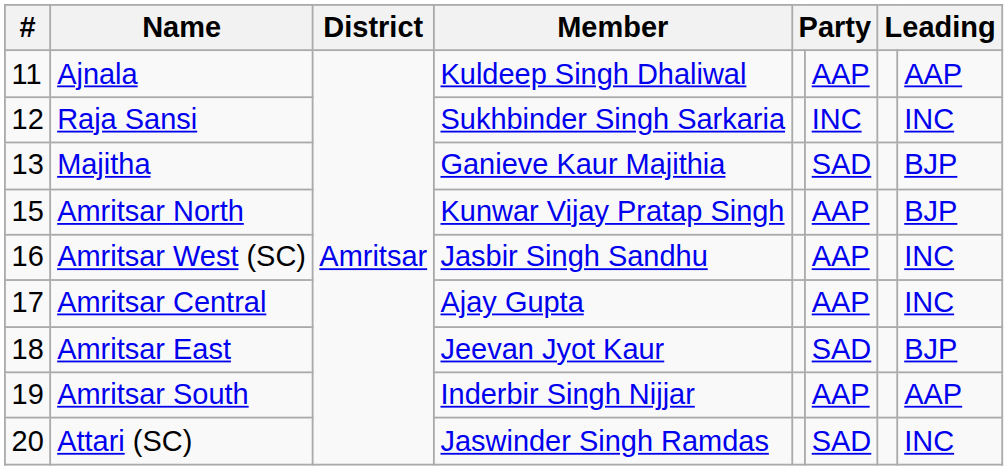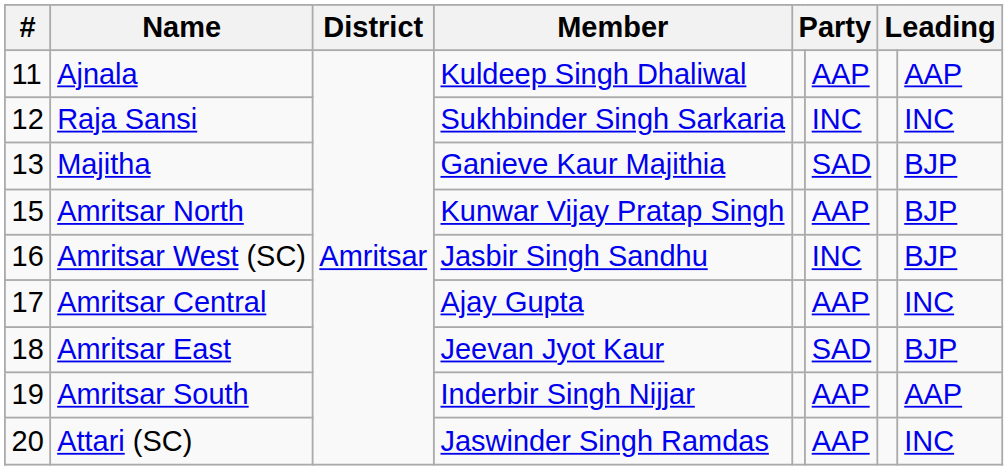(841, 257) AAP -> (837, 257) INC
(929, 257) INC -> (931, 257) BJP
(841, 440) SAD -> (841, 440) AAP
